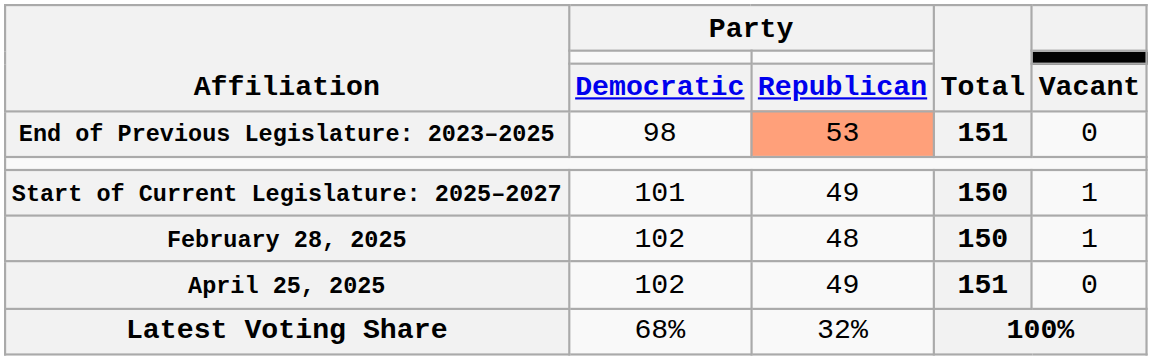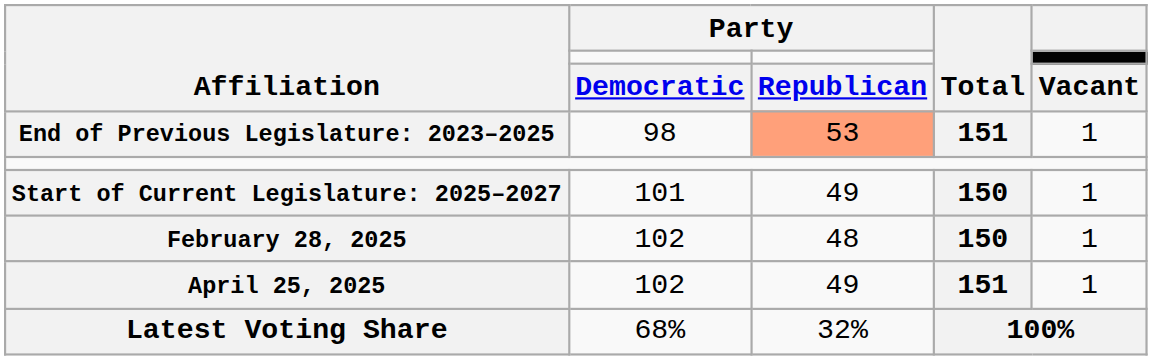(1089, 133) 0 -> (1089, 133) 1
(1089, 285) 0 -> (1089, 285) 1
